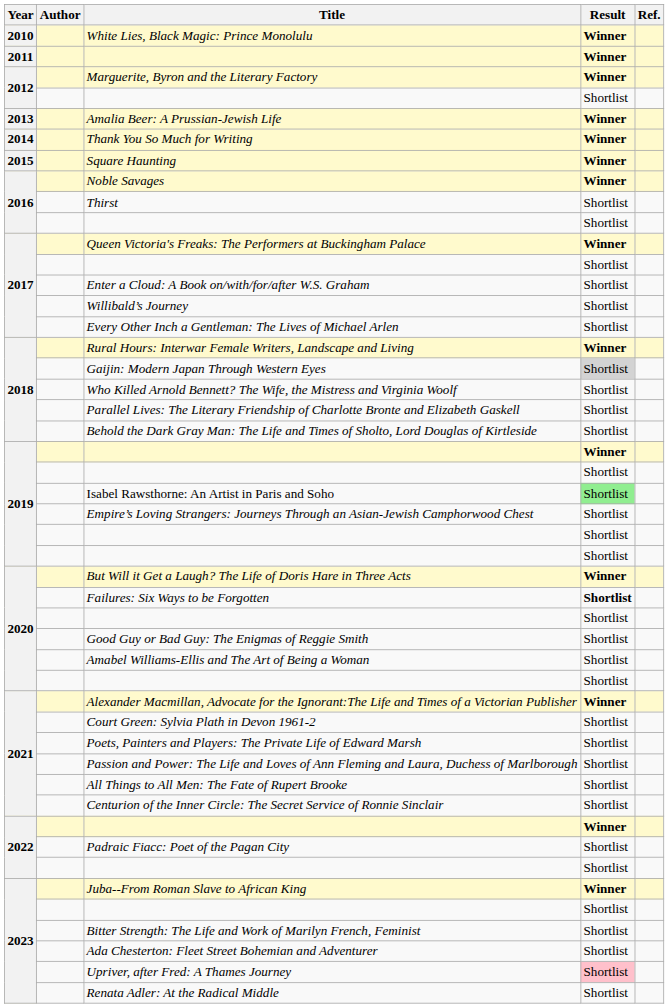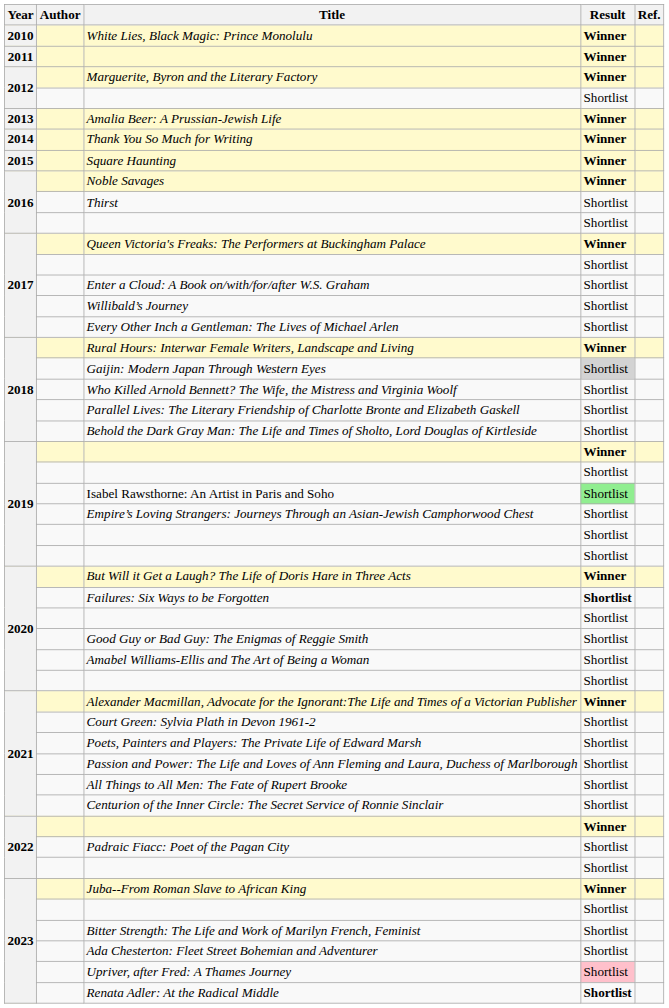(606, 992) normal -> (608, 992) bold
